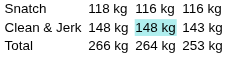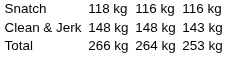(155, 27) paleturquoise background -> (155, 27) no background
